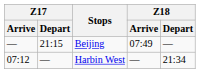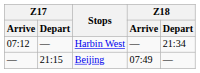rows swapped: (90, 44) <-> (100, 60)
